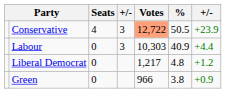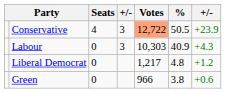(204, 46) +4.4 -> (204, 46) +4.3
(204, 79) +0.9 -> (204, 79) +0.6
